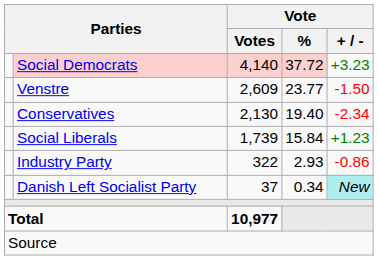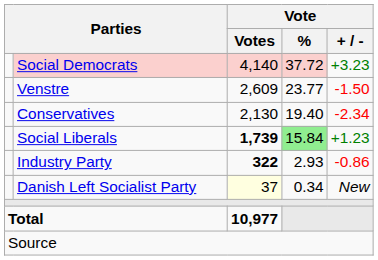(259, 138) normal -> (259, 138) bold
(304, 138) no background -> (304, 138) lightgreen background
(265, 162) normal -> (265, 162) bold
(270, 187) no background -> (270, 187) lightyellow background
(354, 187) paleturquoise background -> (354, 187) no background
